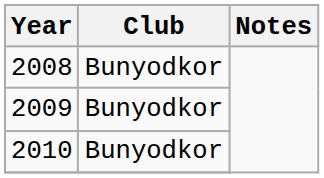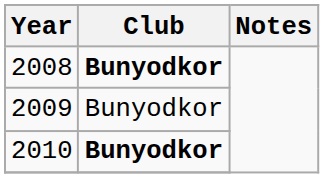(154, 68) normal -> (154, 68) bold
(154, 151) normal -> (154, 151) bold
